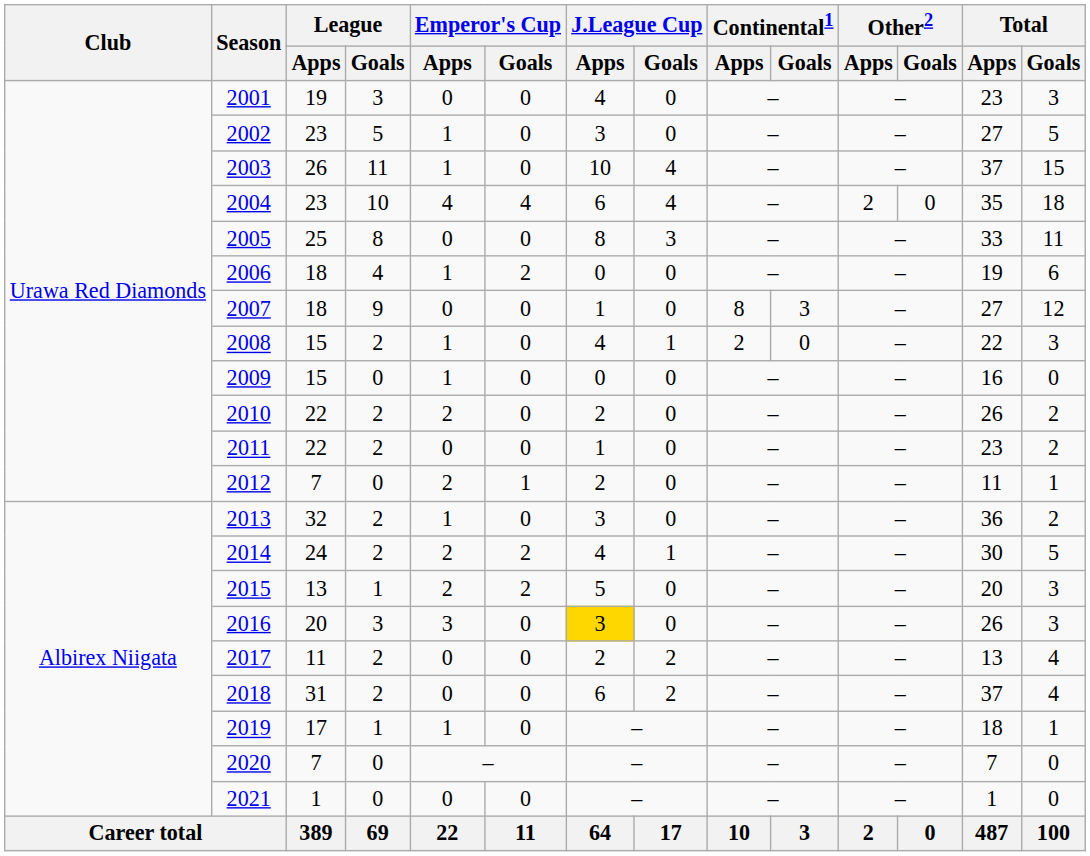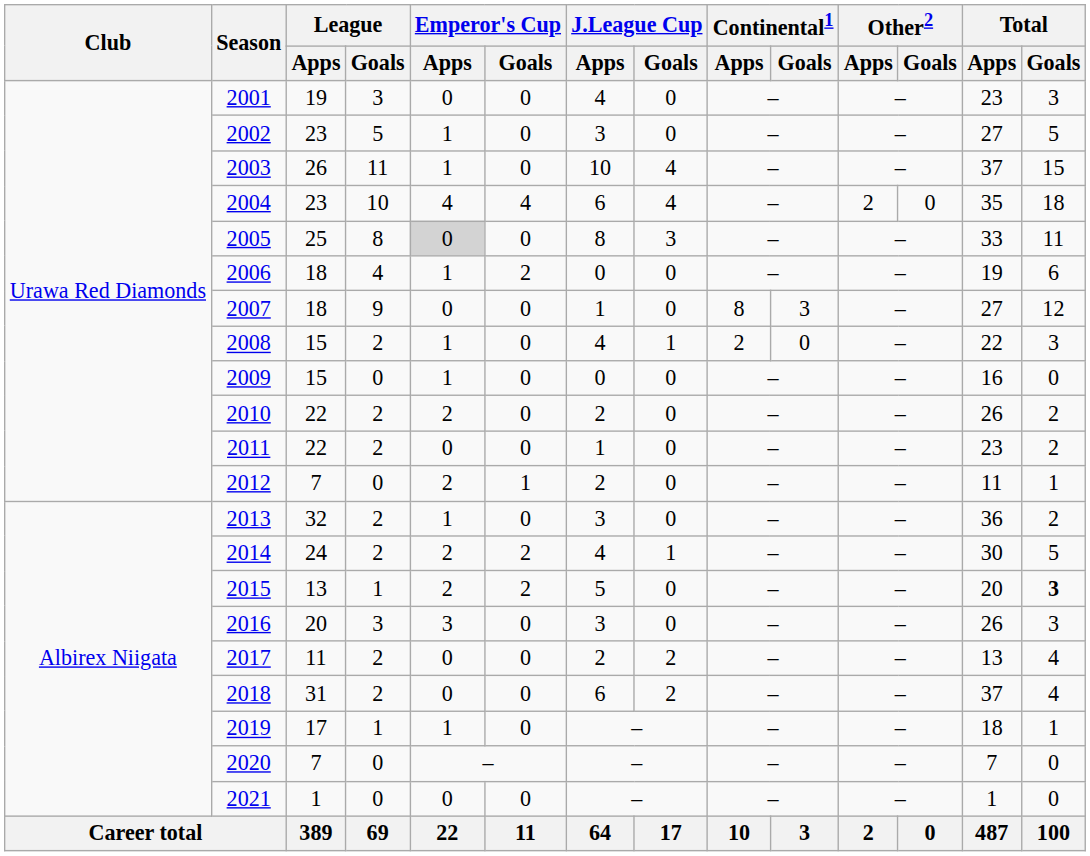(447, 238) no background -> (447, 238) lightgrey background
(1053, 588) normal -> (1053, 588) bold
(600, 623) gold background -> (600, 623) no background
